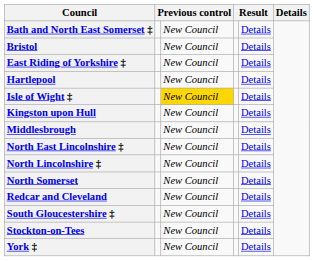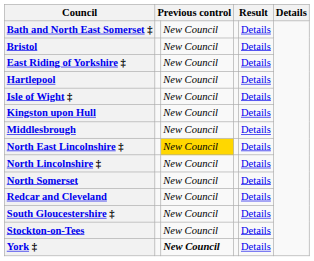(191, 96) gold background -> (191, 96) no background
(191, 146) no background -> (191, 146) gold background
(191, 247) normal -> (191, 247) bold
